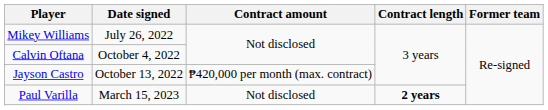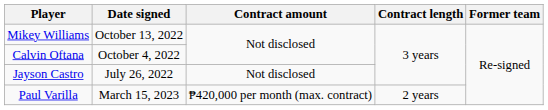(139, 34) July 26, 2022 -> (139, 34) October 13, 2022
(139, 74) October 13, 2022 -> (139, 74) July 26, 2022
(280, 74) ₱420,000 per month (max. contract) -> (280, 74) Not disclosed
(280, 94) Not disclosed -> (280, 94) ₱420,000 per month (max. contract)
(421, 94) bold -> (421, 94) normal
